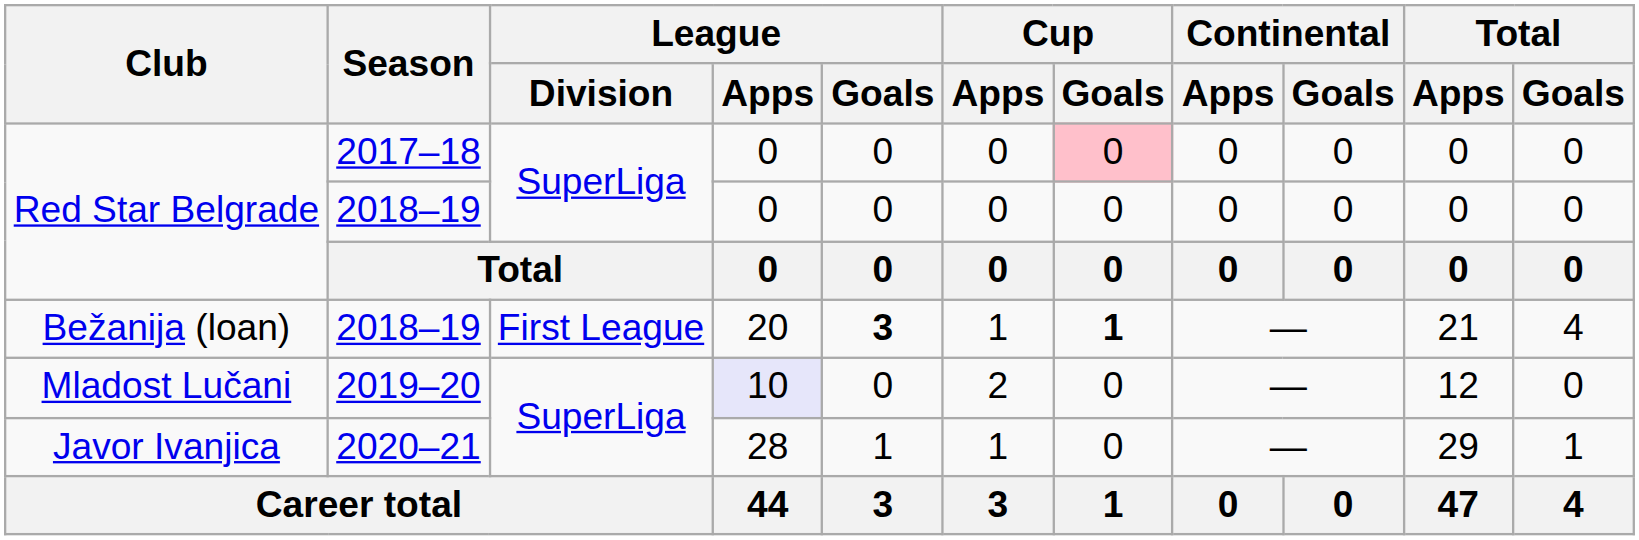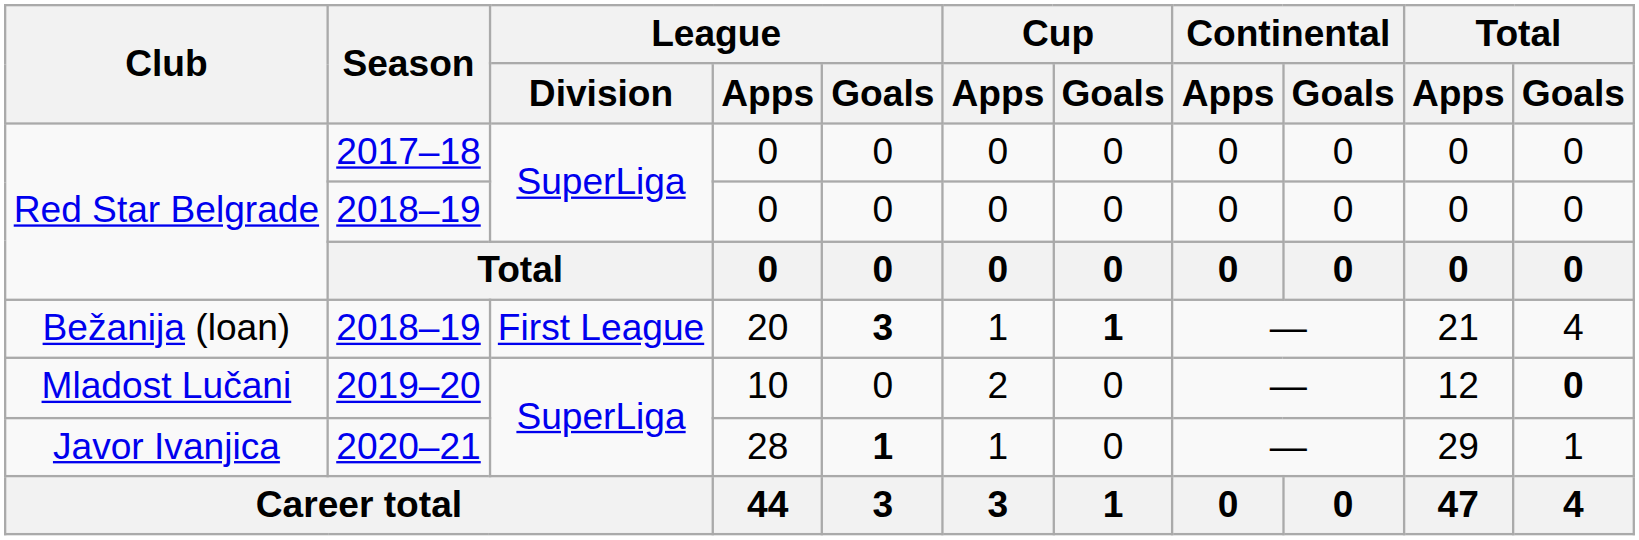(1113, 151) pink background -> (1113, 151) no background
(768, 387) lavender background -> (768, 387) no background
(1573, 387) normal -> (1573, 387) bold
(883, 446) normal -> (883, 446) bold
